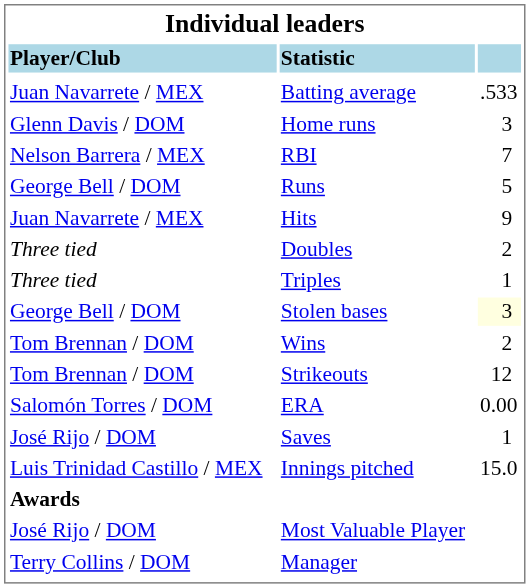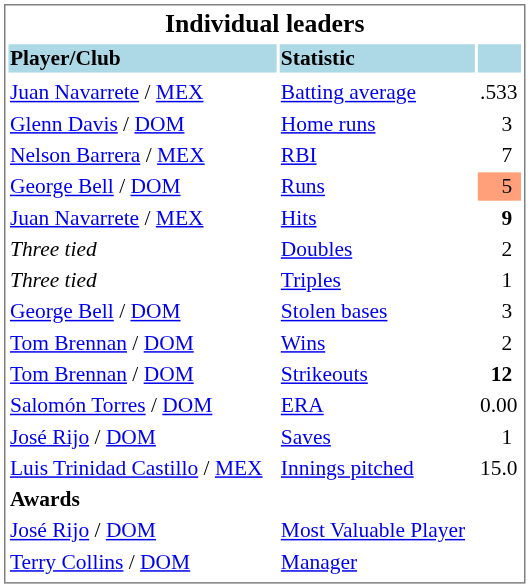(496, 186) no background -> (496, 186) lightsalmon background
(496, 217) normal -> (496, 217) bold
(496, 311) lightyellow background -> (496, 311) no background
(496, 374) normal -> (496, 374) bold
